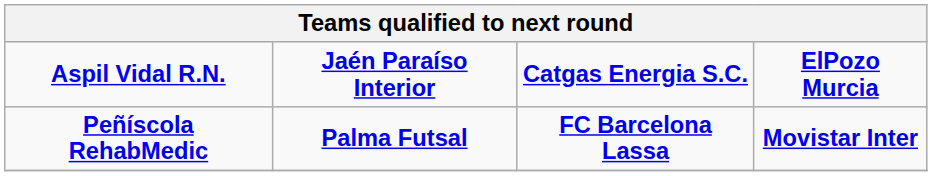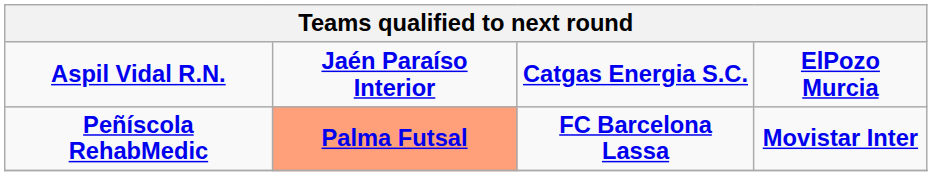(395, 138) no background -> (395, 138) lightsalmon background
